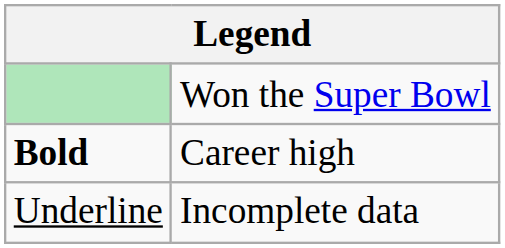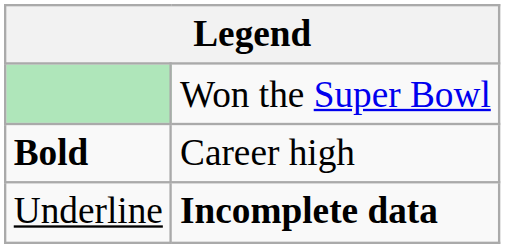(300, 211) normal -> (309, 211) bold
